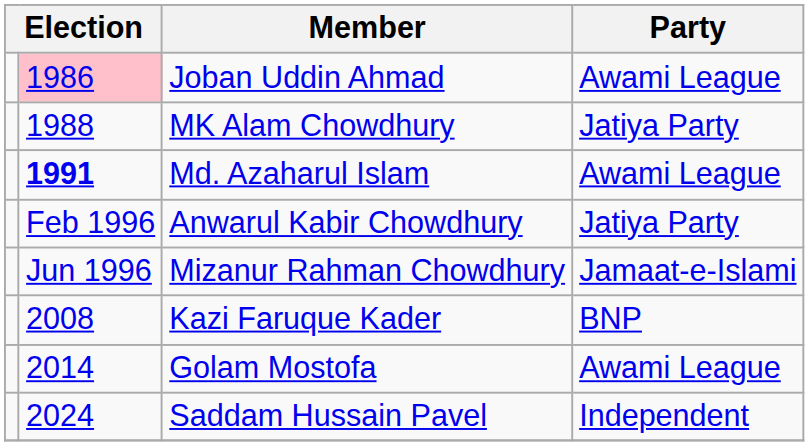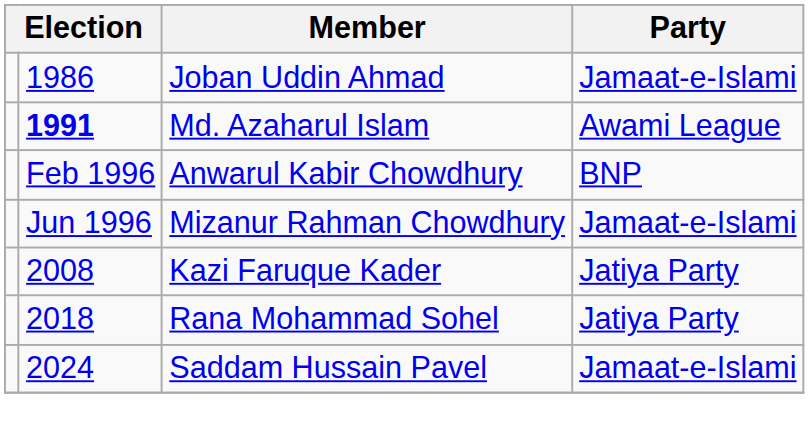(60, 77) pink background -> (60, 77) no background
(680, 77) Awami League -> (688, 77) Jamaat-e-Islami
- row: (312, 125)
(659, 222) Jatiya Party -> (611, 174) BNP
(611, 319) BNP -> (659, 271) Jatiya Party
- row: (273, 367)
+ row: (334, 319)
(664, 416) Independent -> (688, 367) Jamaat-e-Islami
